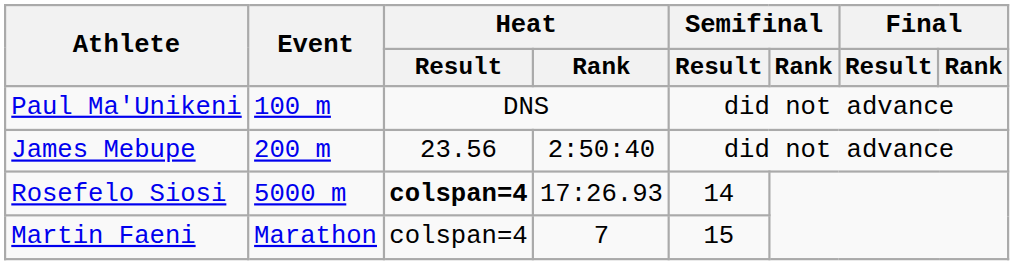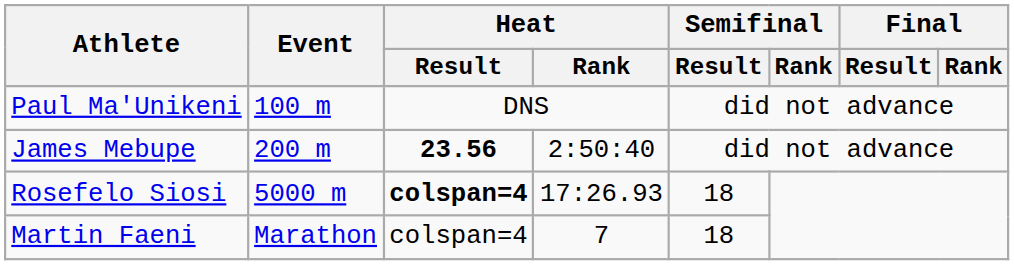(458, 151) normal -> (458, 151) bold
(719, 194) 14 -> (719, 194) 18
(719, 237) 15 -> (719, 237) 18
